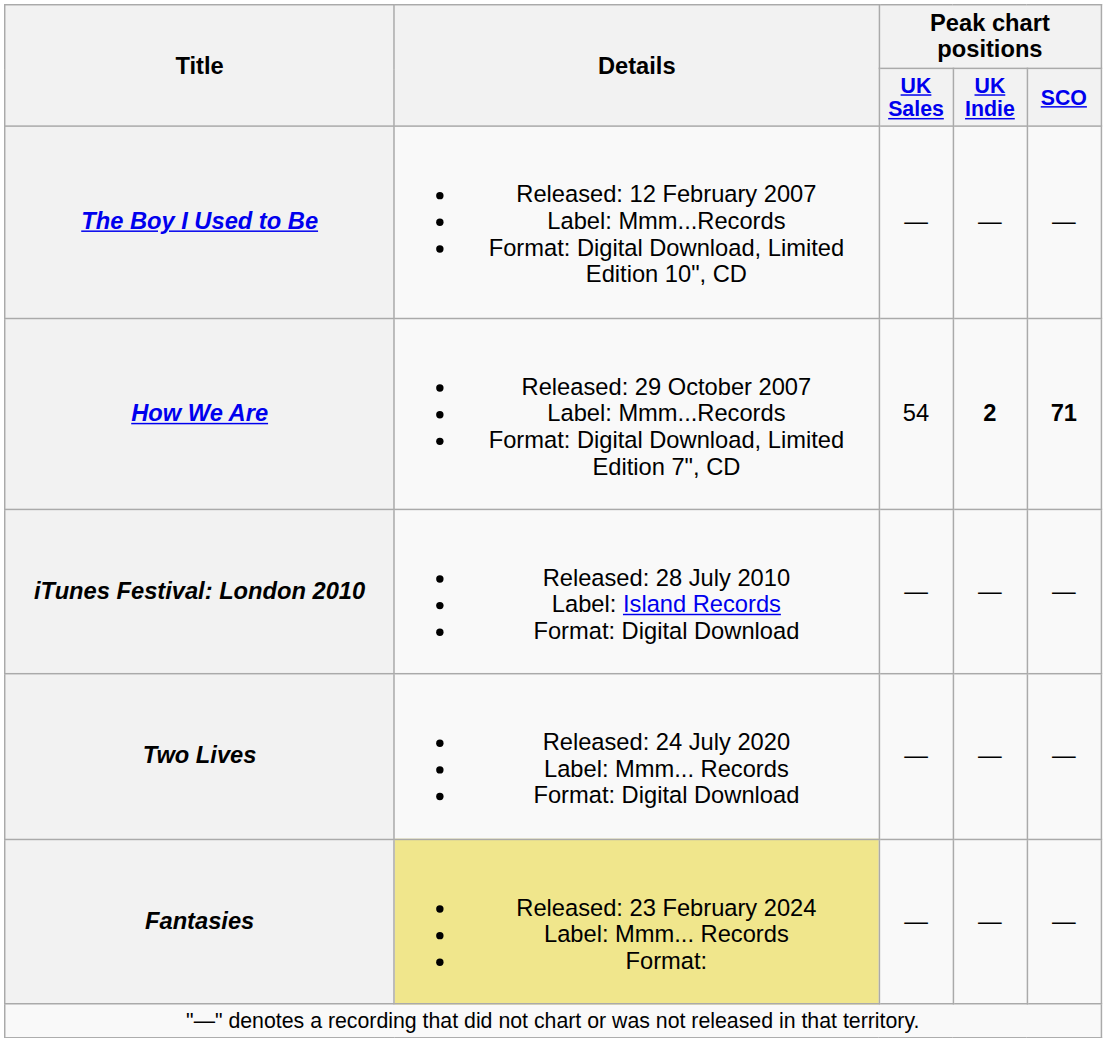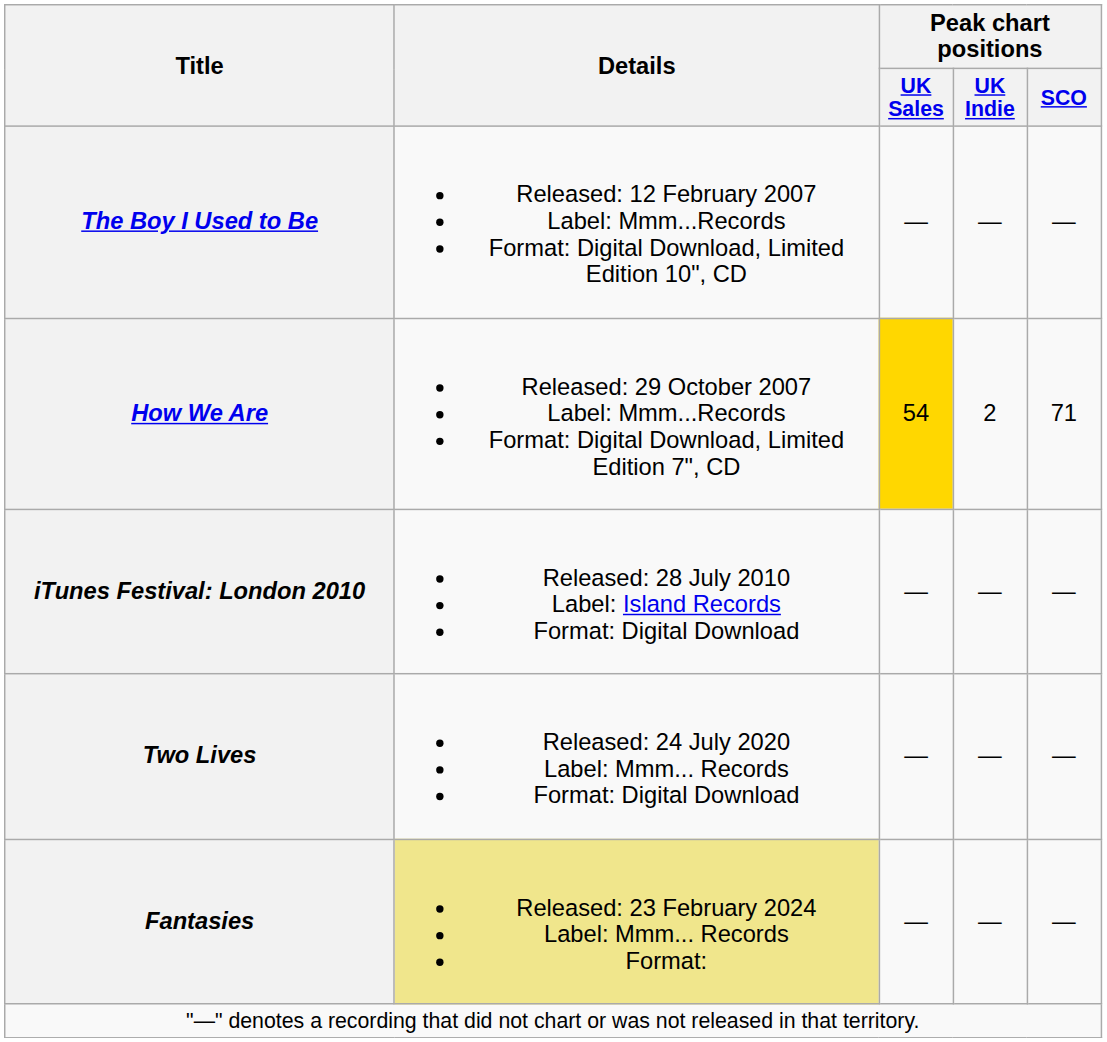(916, 413) no background -> (916, 413) gold background
(990, 413) bold -> (990, 413) normal
(1064, 413) bold -> (1064, 413) normal
